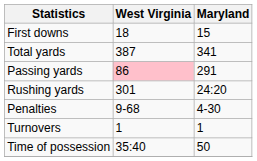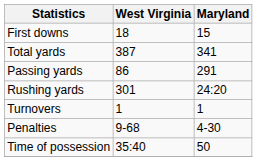(122, 71) pink background -> (122, 71) no background
rows swapped: (32, 109) <-> (34, 128)
